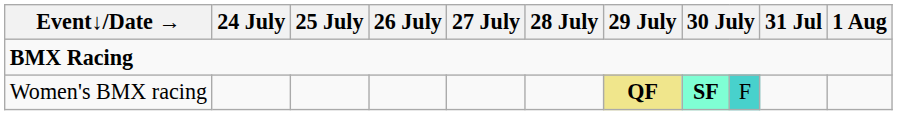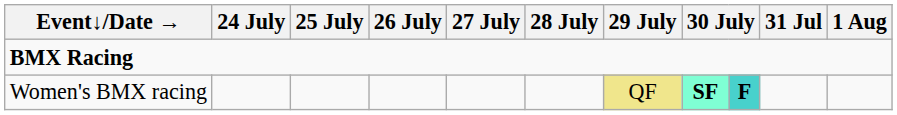(643, 92) bold -> (643, 92) normal
(745, 92) normal -> (744, 92) bold
